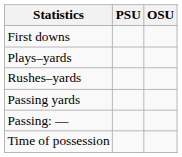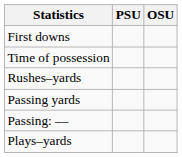rows swapped: (40, 57) <-> (59, 141)
